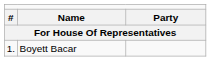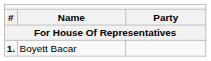(11, 49) normal -> (11, 49) bold
